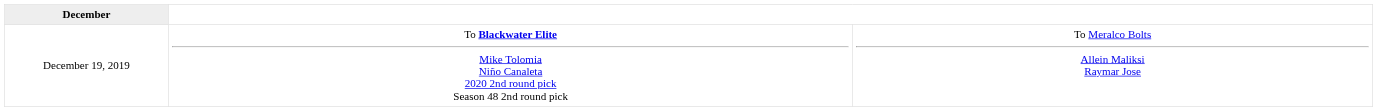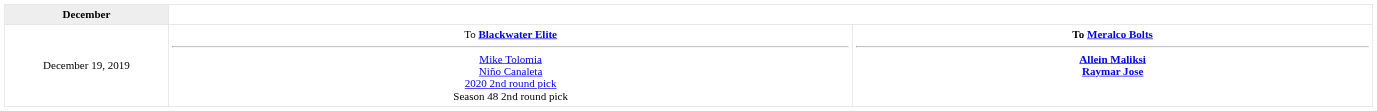(1113, 53) normal -> (1113, 53) bold
